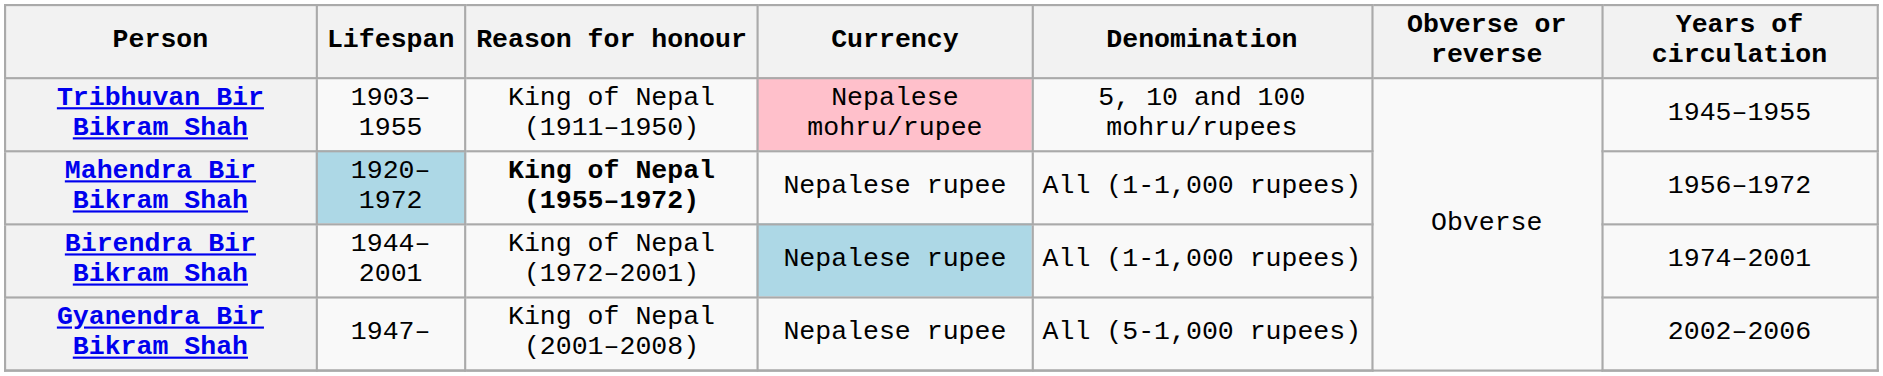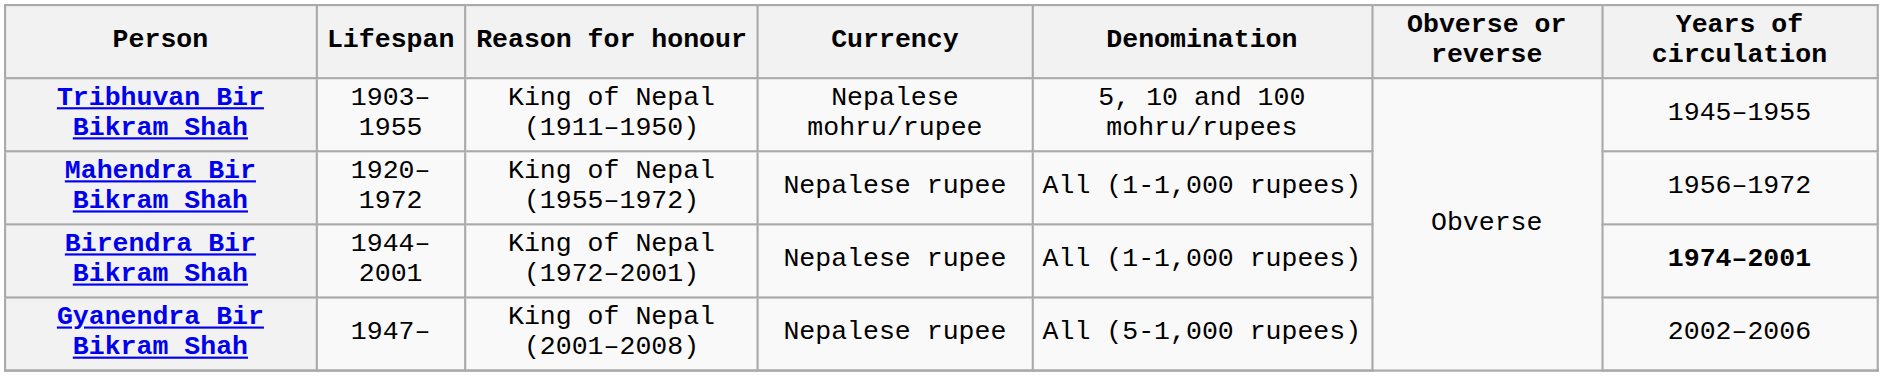(895, 115) pink background -> (895, 115) no background
(391, 188) lightblue background -> (391, 188) no background
(612, 188) bold -> (612, 188) normal
(895, 261) lightblue background -> (895, 261) no background
(1739, 261) normal -> (1739, 261) bold
